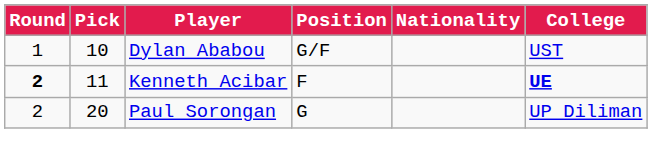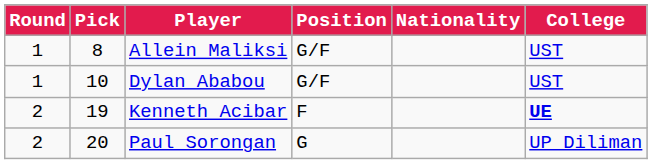+ row: (208, 51)
(37, 82) bold -> (37, 112) normal
(97, 82) 11 -> (97, 112) 19
